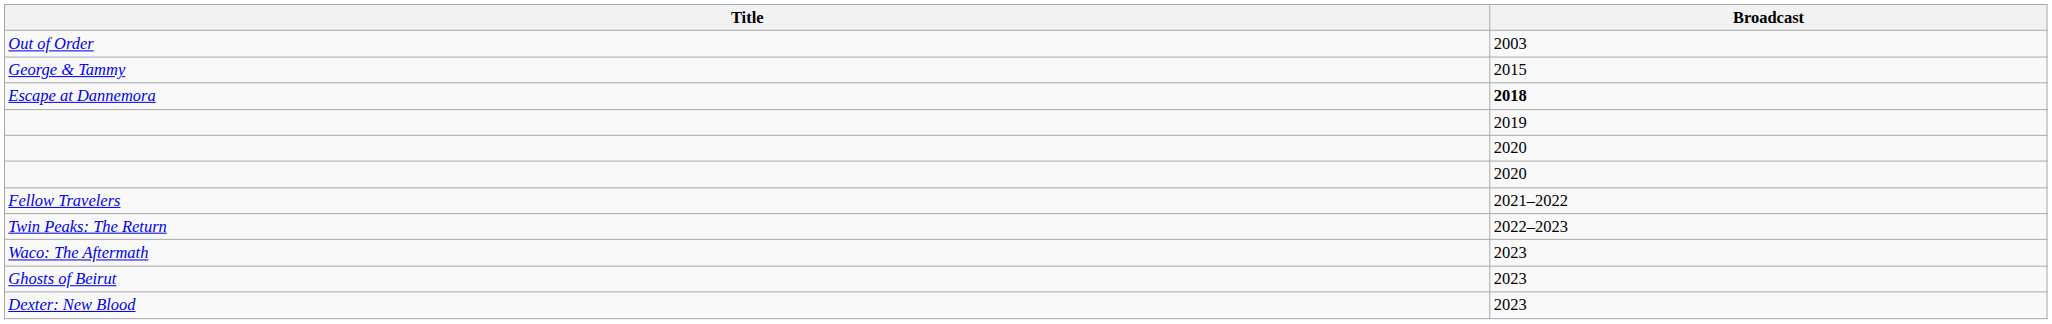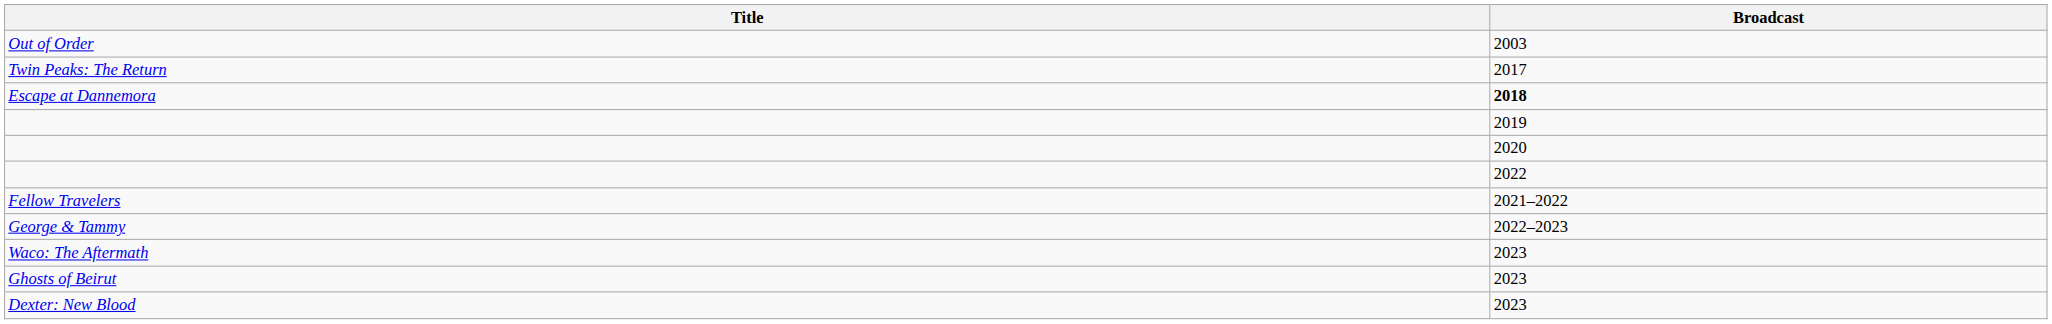(67, 69) George & Tammy -> (88, 69) Twin Peaks: The Return
(1510, 69) 2015 -> (1510, 69) 2017
(1510, 174) 2020 -> (1510, 174) 2022
(88, 226) Twin Peaks: The Return -> (67, 226) George & Tammy
